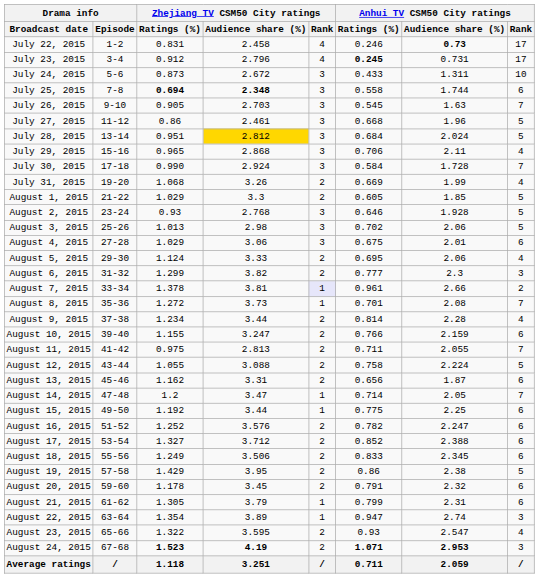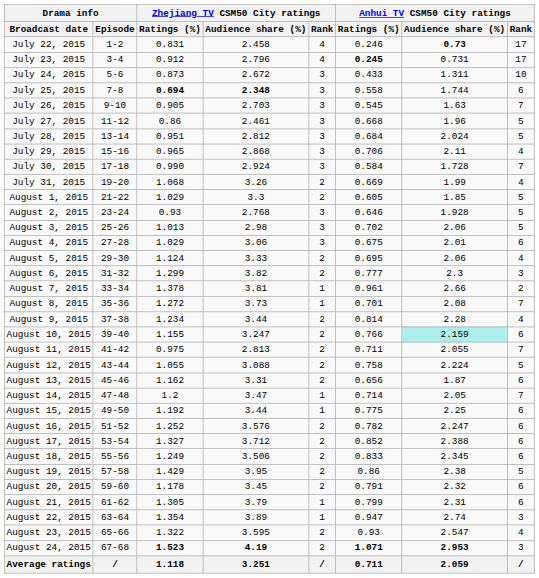(256, 136) gold background -> (256, 136) no background
(322, 289) lavender background -> (322, 289) no background
(455, 335) no background -> (455, 335) paleturquoise background
